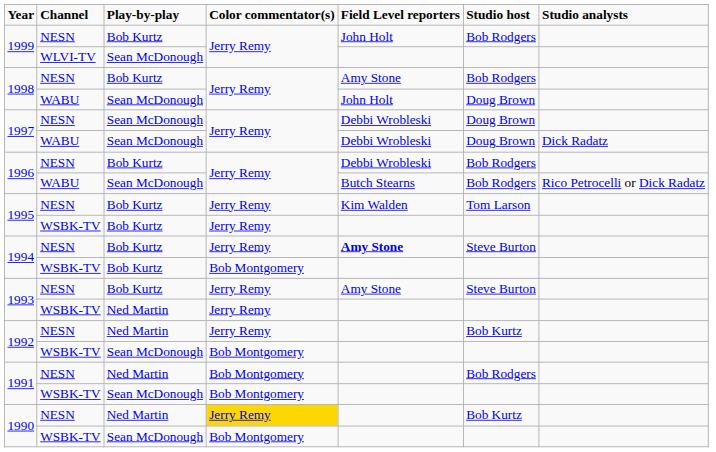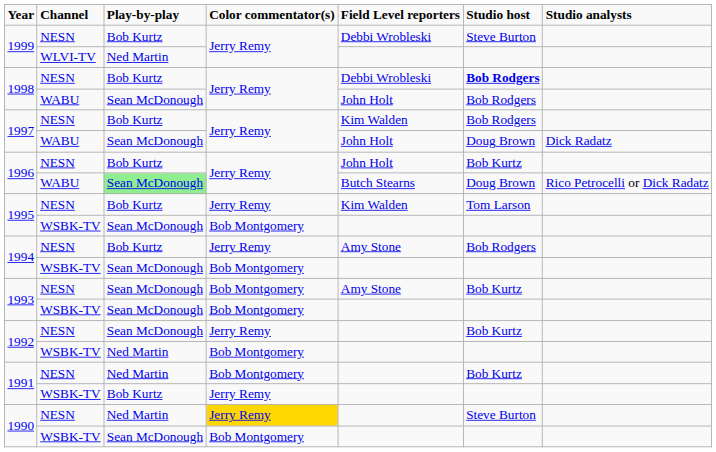(367, 36) John Holt -> (386, 36) Debbi Wrobleski
(501, 36) Bob Rodgers -> (501, 36) Steve Burton
(155, 57) Sean McDonough -> (138, 57) Ned Martin
(371, 78) Amy Stone -> (386, 78) Debbi Wrobleski
(501, 78) normal -> (503, 78) bold
(501, 99) Doug Brown -> (501, 99) Bob Rodgers
(155, 120) Sean McDonough -> (135, 120) Bob Kurtz
(386, 120) Debbi Wrobleski -> (374, 120) Kim Walden
(501, 120) Doug Brown -> (501, 120) Bob Rodgers
(386, 141) Debbi Wrobleski -> (367, 141) John Holt
(386, 162) Debbi Wrobleski -> (367, 162) John Holt
(501, 162) Bob Rodgers -> (494, 162) Bob Kurtz
(155, 183) no background -> (155, 183) lightgreen background
(501, 183) Bob Rodgers -> (501, 183) Doug Brown
(135, 225) Bob Kurtz -> (155, 225) Sean McDonough
(240, 225) Jerry Remy -> (257, 225) Bob Montgomery
(372, 246) bold -> (371, 246) normal
(501, 246) Steve Burton -> (501, 246) Bob Rodgers
(135, 267) Bob Kurtz -> (155, 267) Sean McDonough
(135, 288) Bob Kurtz -> (155, 288) Sean McDonough
(240, 288) Jerry Remy -> (257, 288) Bob Montgomery
(501, 288) Steve Burton -> (494, 288) Bob Kurtz
(138, 309) Ned Martin -> (155, 309) Sean McDonough
(240, 309) Jerry Remy -> (257, 309) Bob Montgomery
(138, 330) Ned Martin -> (155, 330) Sean McDonough
(155, 352) Sean McDonough -> (138, 352) Ned Martin
(501, 373) Bob Rodgers -> (494, 373) Bob Kurtz
(155, 394) Sean McDonough -> (135, 394) Bob Kurtz
(257, 394) Bob Montgomery -> (240, 394) Jerry Remy
(494, 415) Bob Kurtz -> (501, 415) Steve Burton
